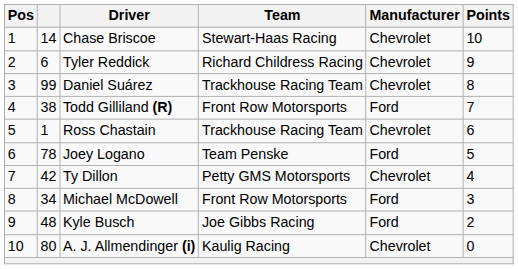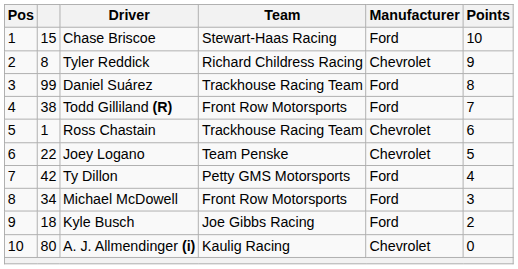(48, 38) 14 -> (48, 38) 15
(400, 38) Chevrolet -> (384, 38) Ford
(44, 61) 6 -> (44, 61) 8
(400, 84) Chevrolet -> (384, 84) Ford
(48, 153) 78 -> (48, 153) 22
(384, 153) Ford -> (400, 153) Chevrolet
(400, 176) Chevrolet -> (384, 176) Ford
(48, 222) 48 -> (48, 222) 18
